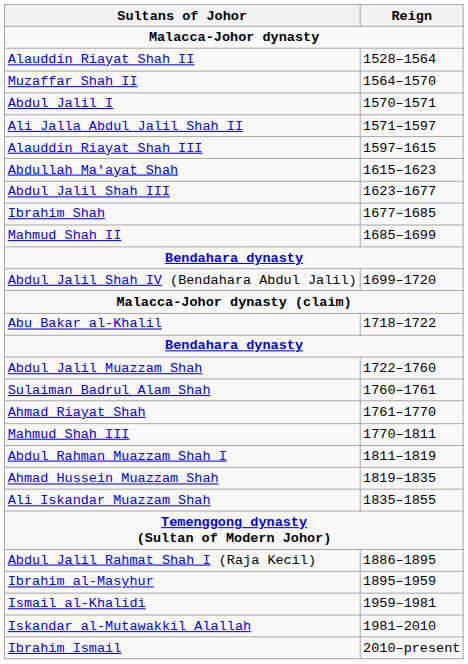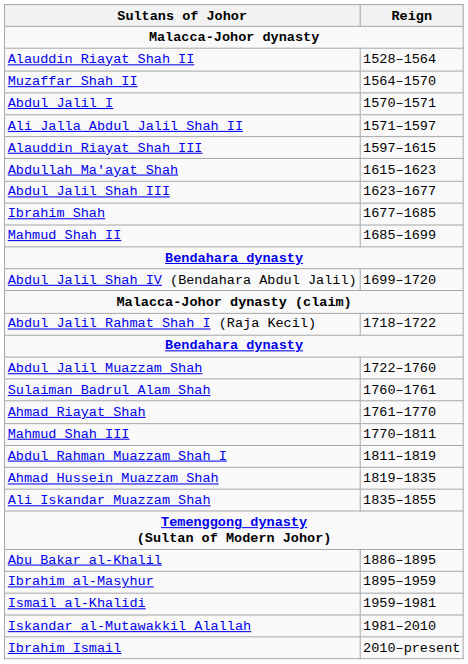(85, 324) Abu Bakar al-Khalil -> (162, 324) Abdul Jalil Rahmat Shah I (Raja Kecil)
(162, 560) Abdul Jalil Rahmat Shah I (Raja Kecil) -> (85, 560) Abu Bakar al-Khalil
